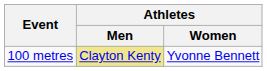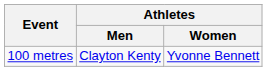(120, 57) khaki background -> (120, 57) no background
